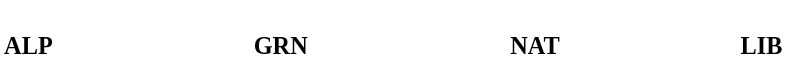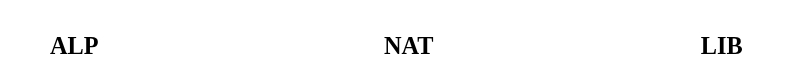- column: (281, 12)
